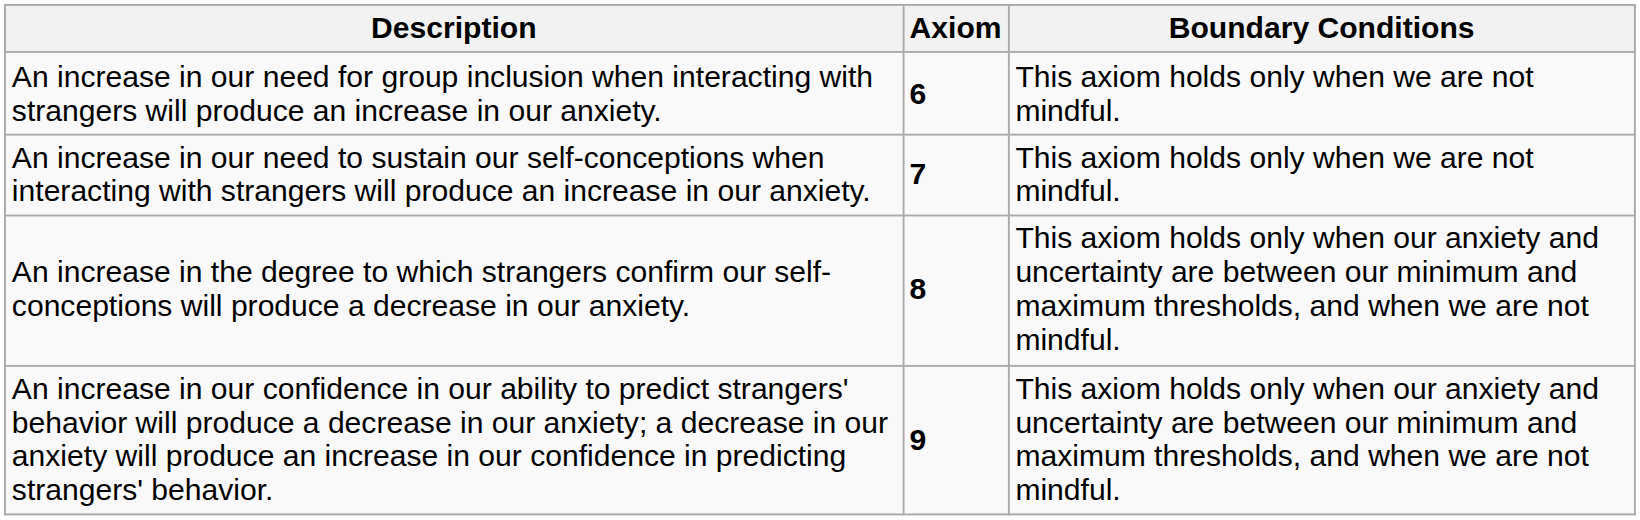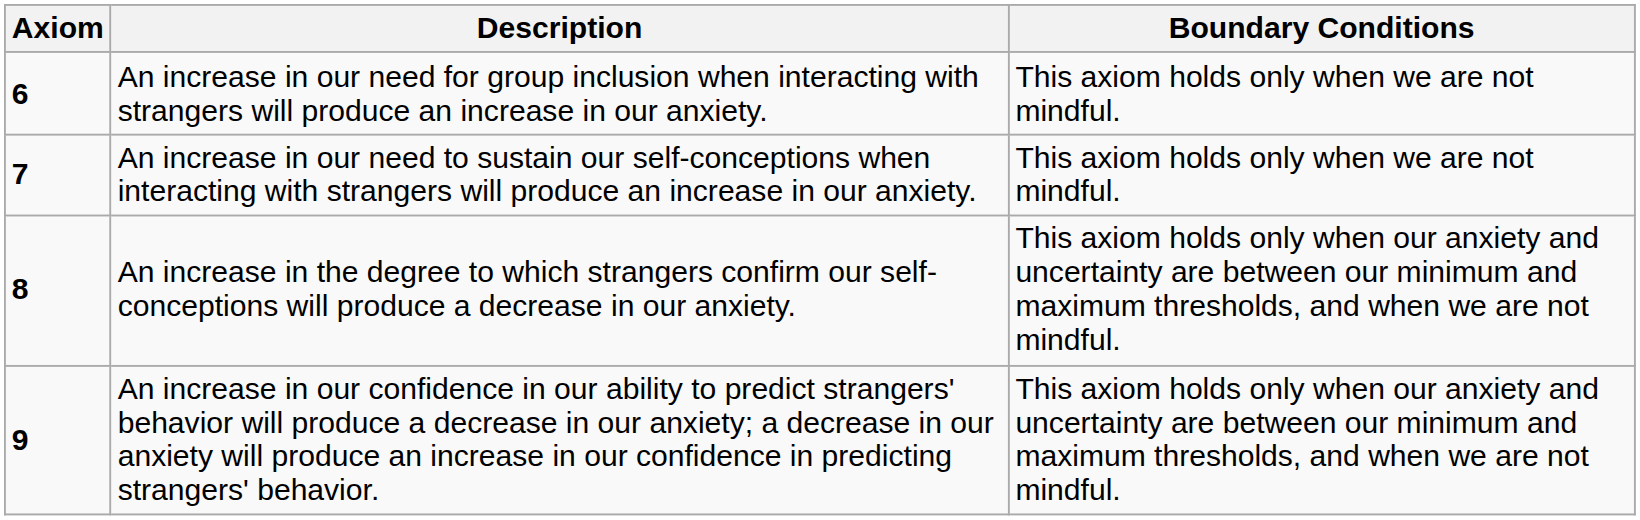columns swapped: (956, 28) <-> (454, 28)
